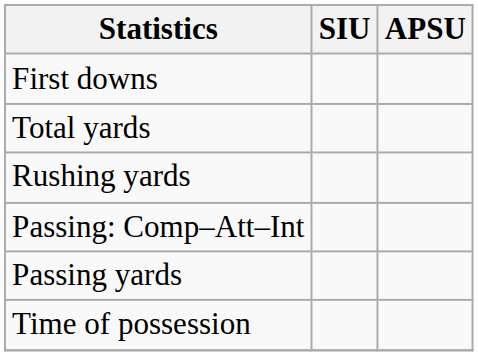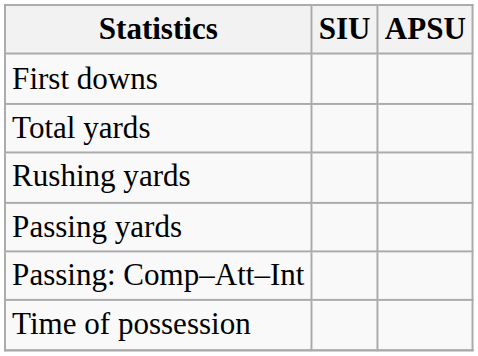rows swapped: (97, 275) <-> (158, 226)
